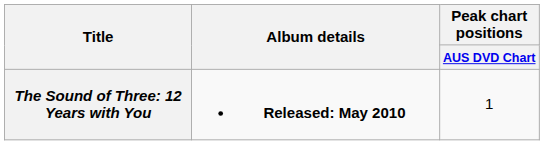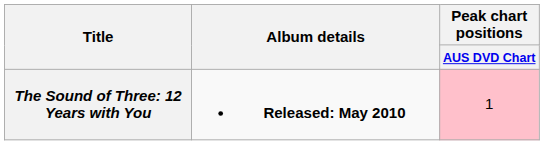(489, 104) no background -> (489, 104) pink background
